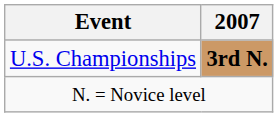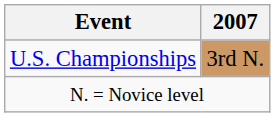(237, 58) bold -> (235, 58) normal
